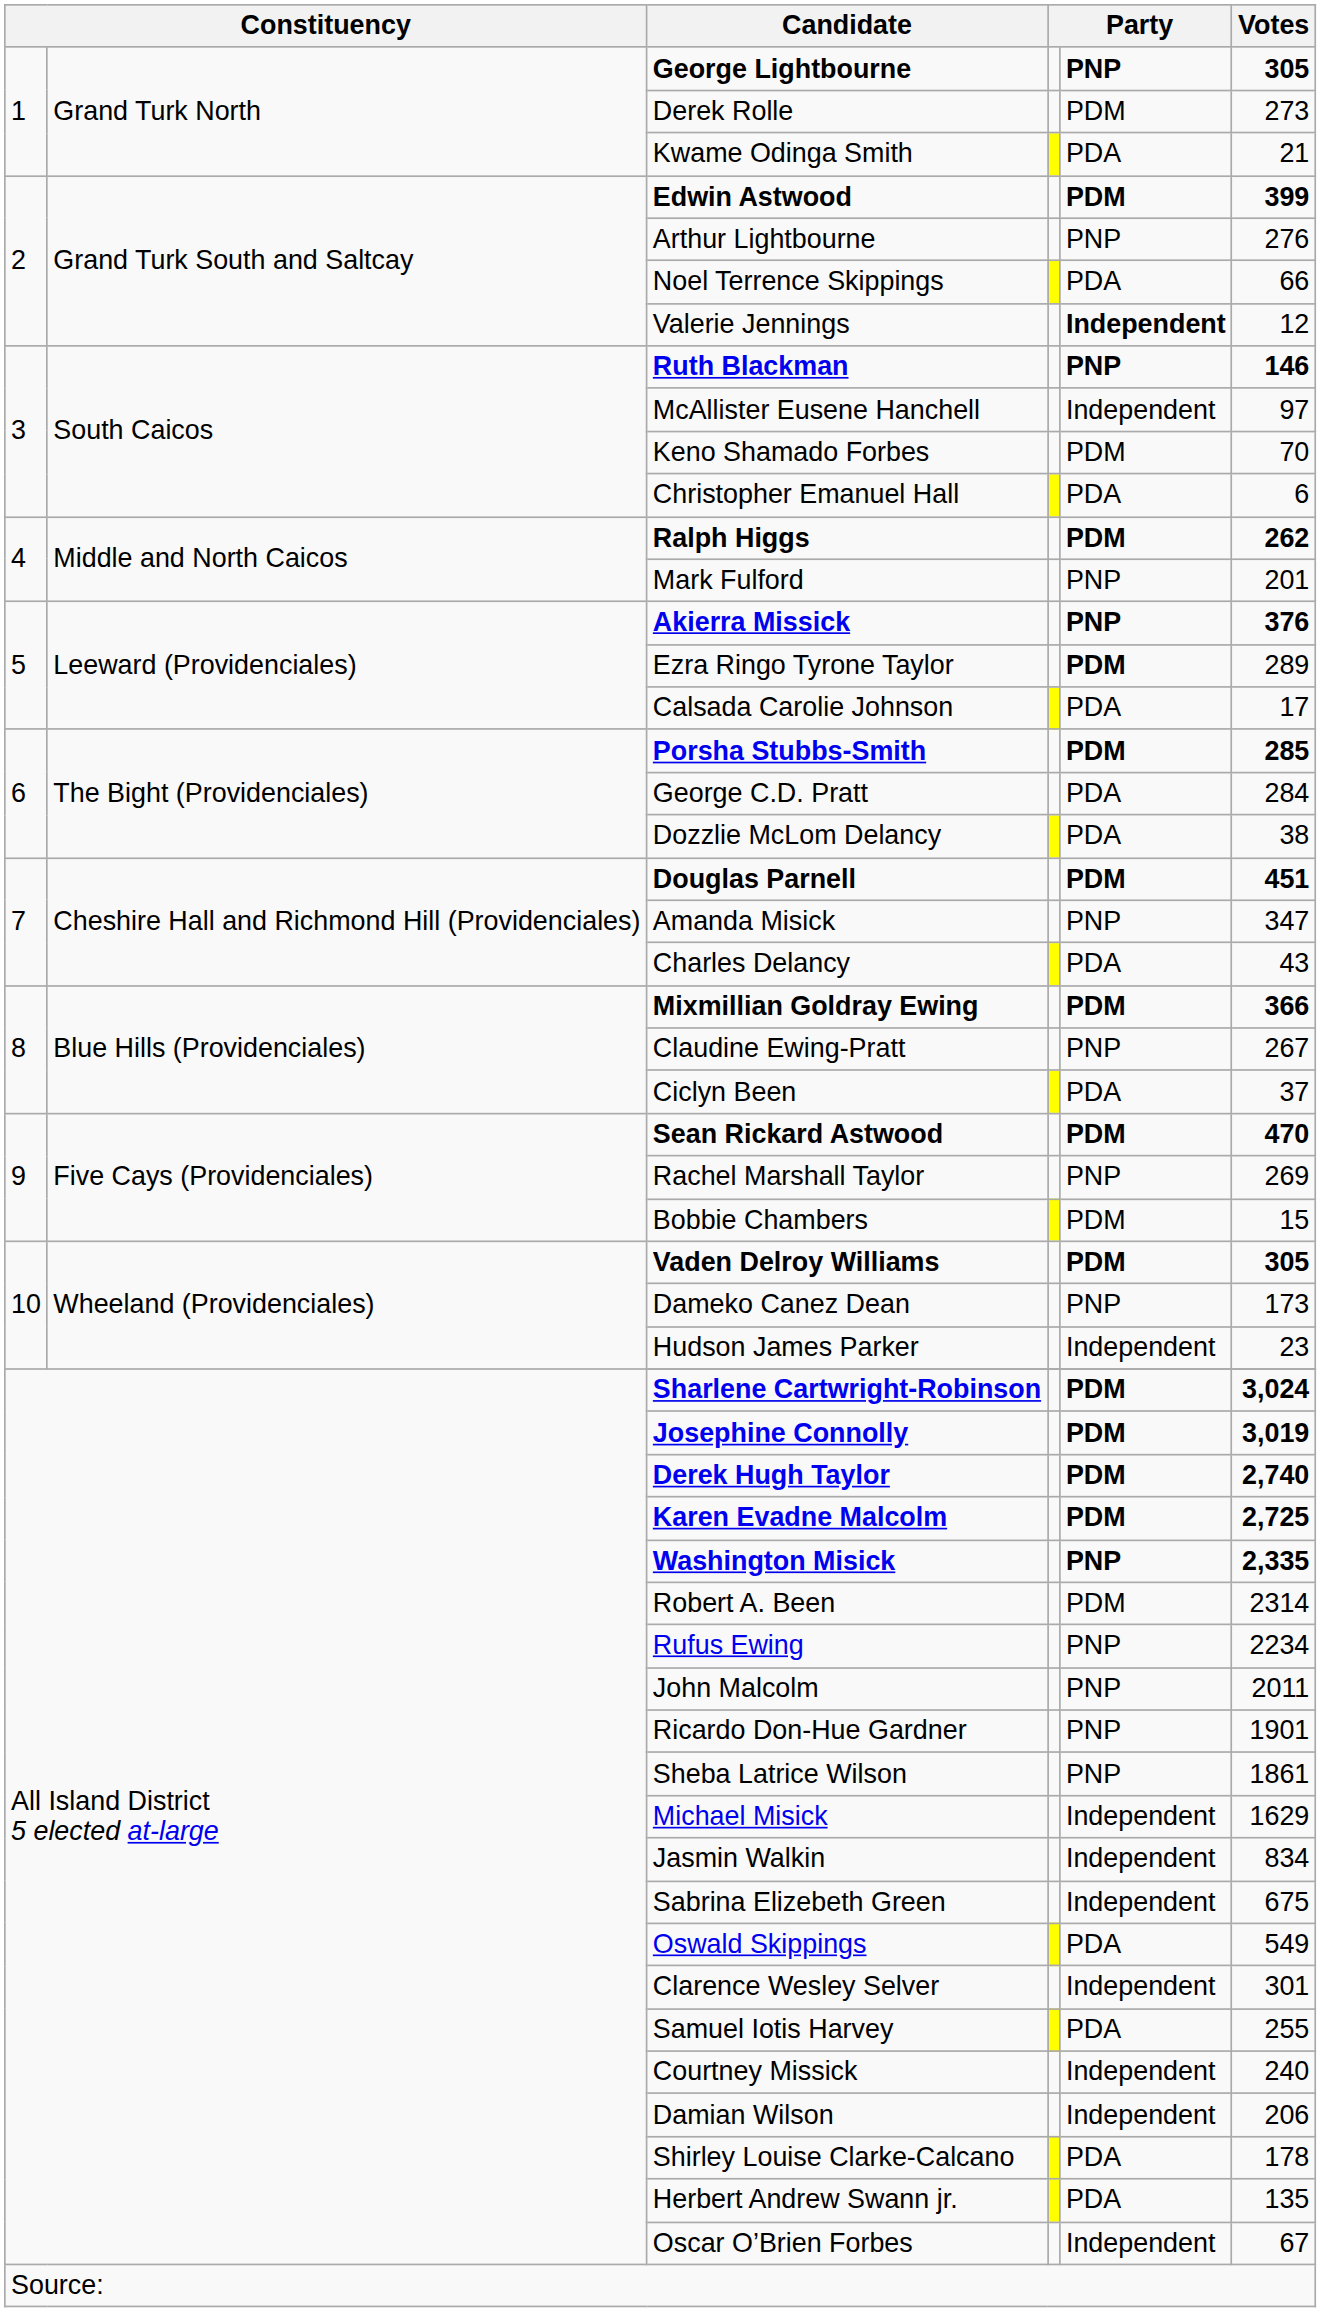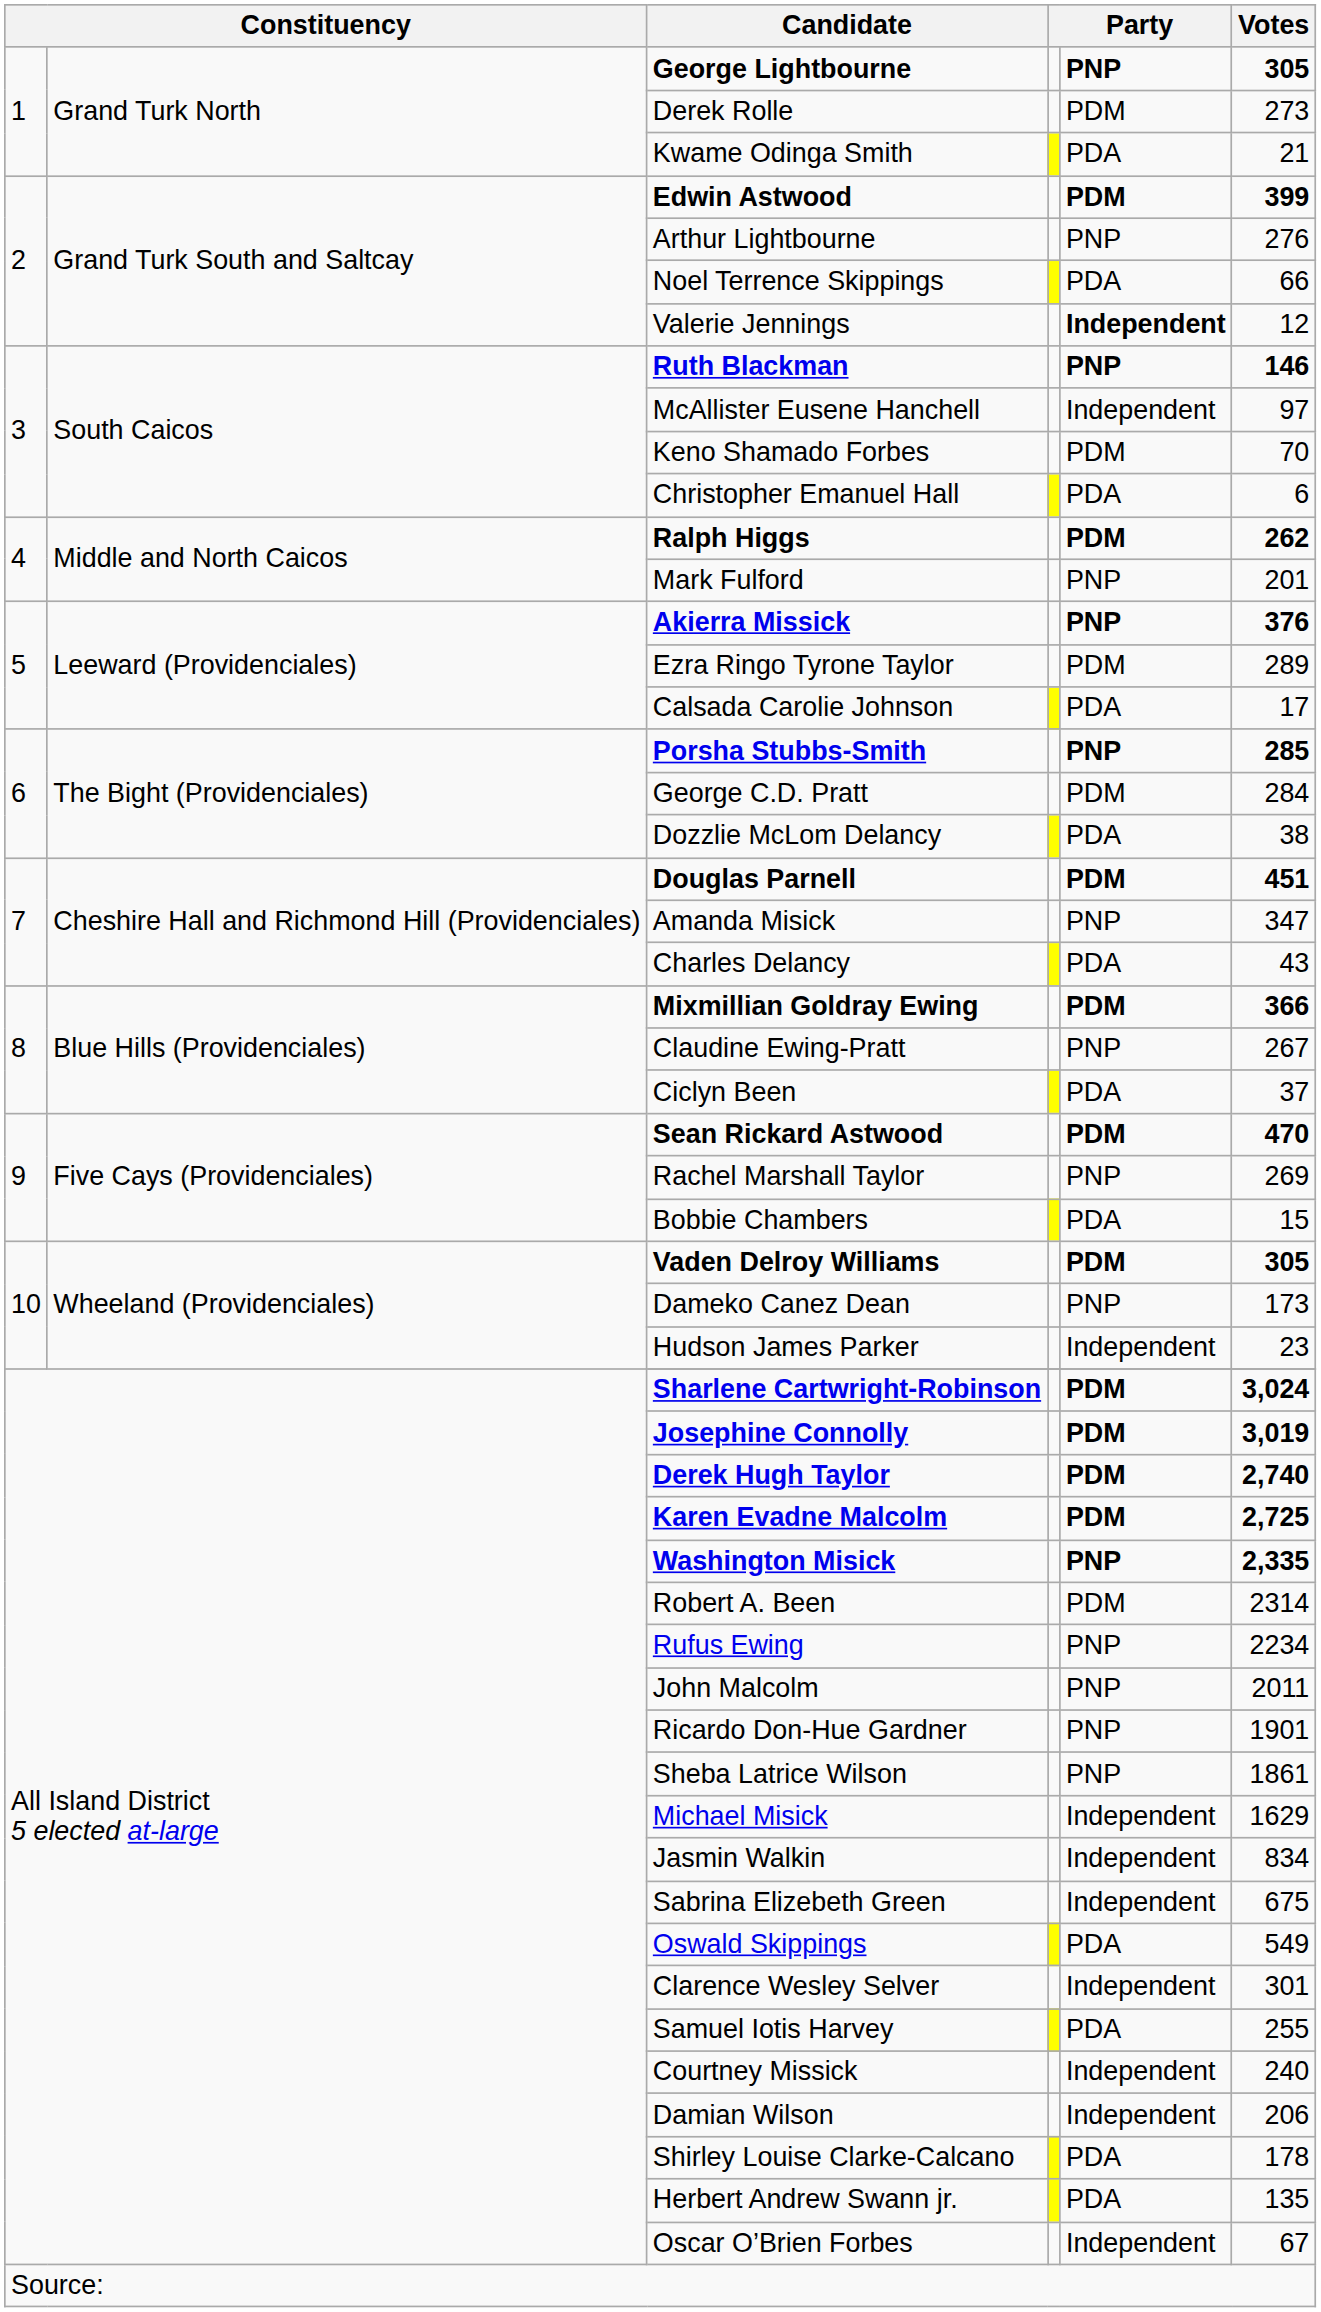(1096, 665) bold -> (1096, 665) normal
(1096, 750) PDM -> (1094, 750) PNP
(1094, 793) PDA -> (1096, 793) PDM
(1096, 1219) PDM -> (1094, 1219) PDA
